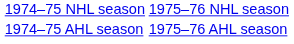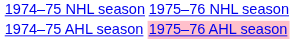(218, 29) no background -> (218, 29) pink background
